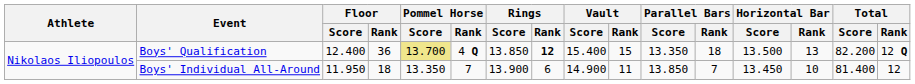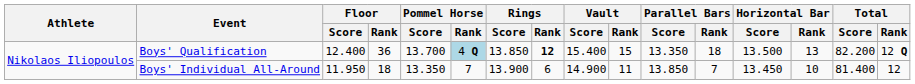(425, 51) khaki background -> (425, 51) no background
(468, 51) no background -> (468, 51) lightblue background
